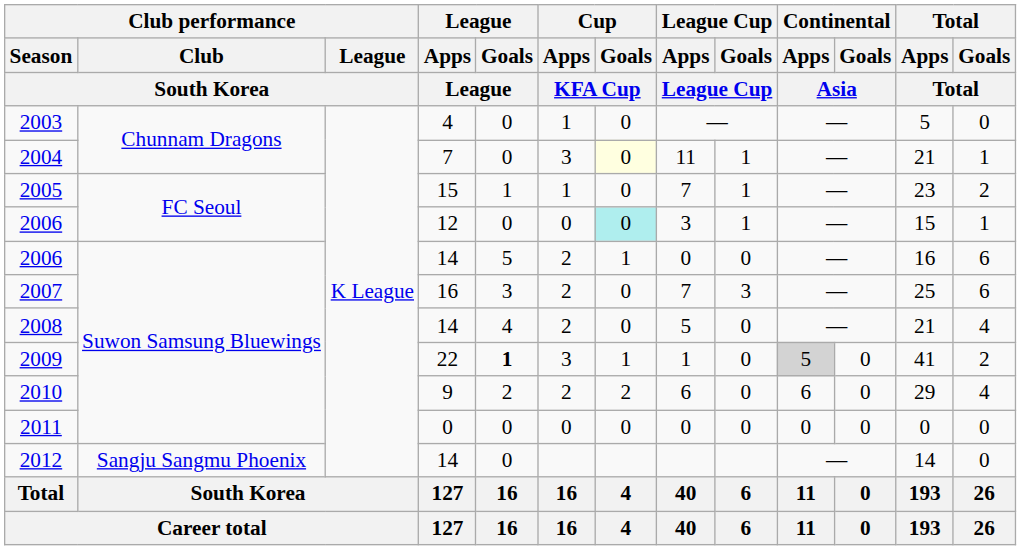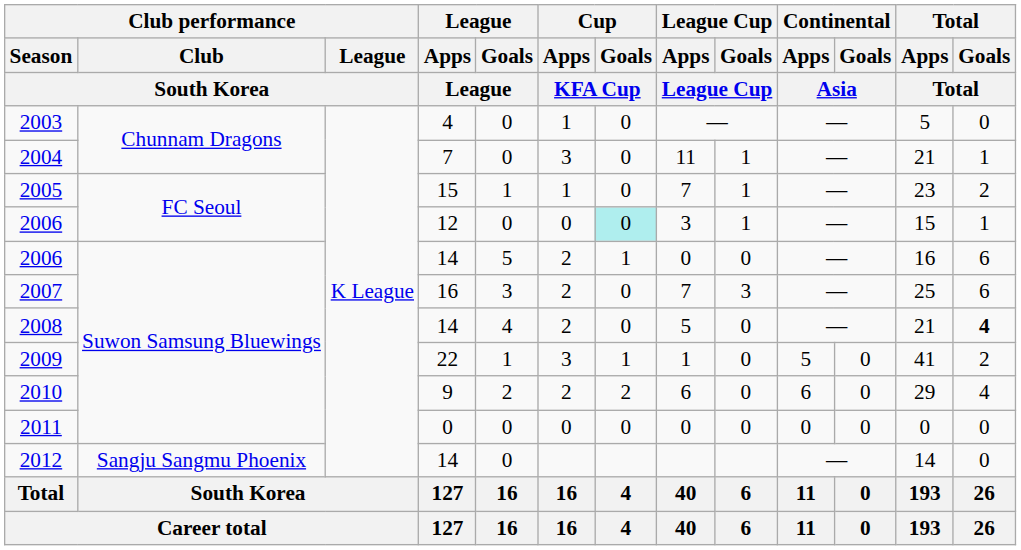(626, 156) lightyellow background -> (626, 156) no background
(984, 325) normal -> (984, 325) bold
(507, 358) bold -> (507, 358) normal
(806, 358) lightgrey background -> (806, 358) no background
